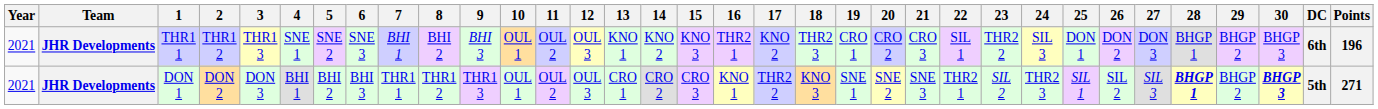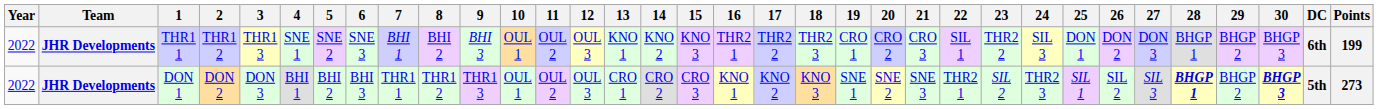(21, 46) 2021 -> (21, 46) 2022
(775, 46) KNO 2 -> (775, 46) THR2 2
(1352, 46) 196 -> (1352, 46) 199
(21, 84) 2021 -> (21, 84) 2022
(775, 84) THR2 2 -> (775, 84) KNO 2
(1352, 84) 271 -> (1352, 84) 273
